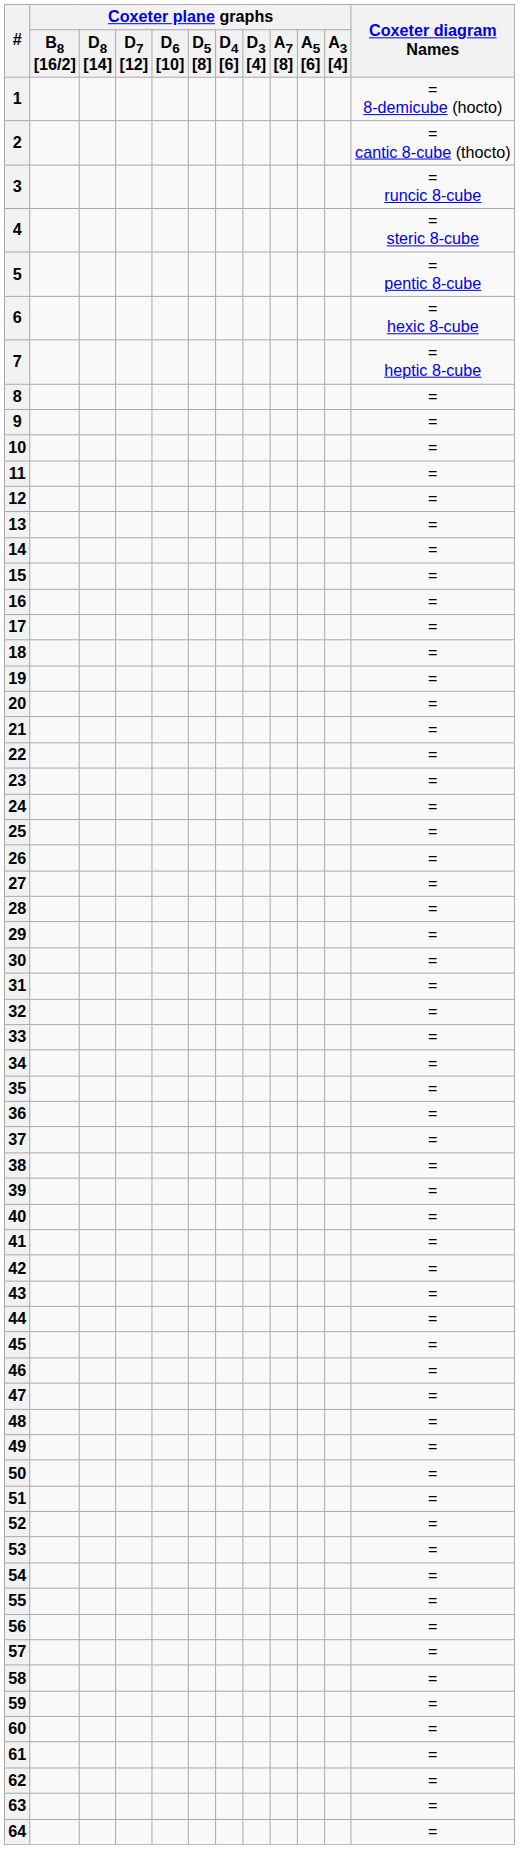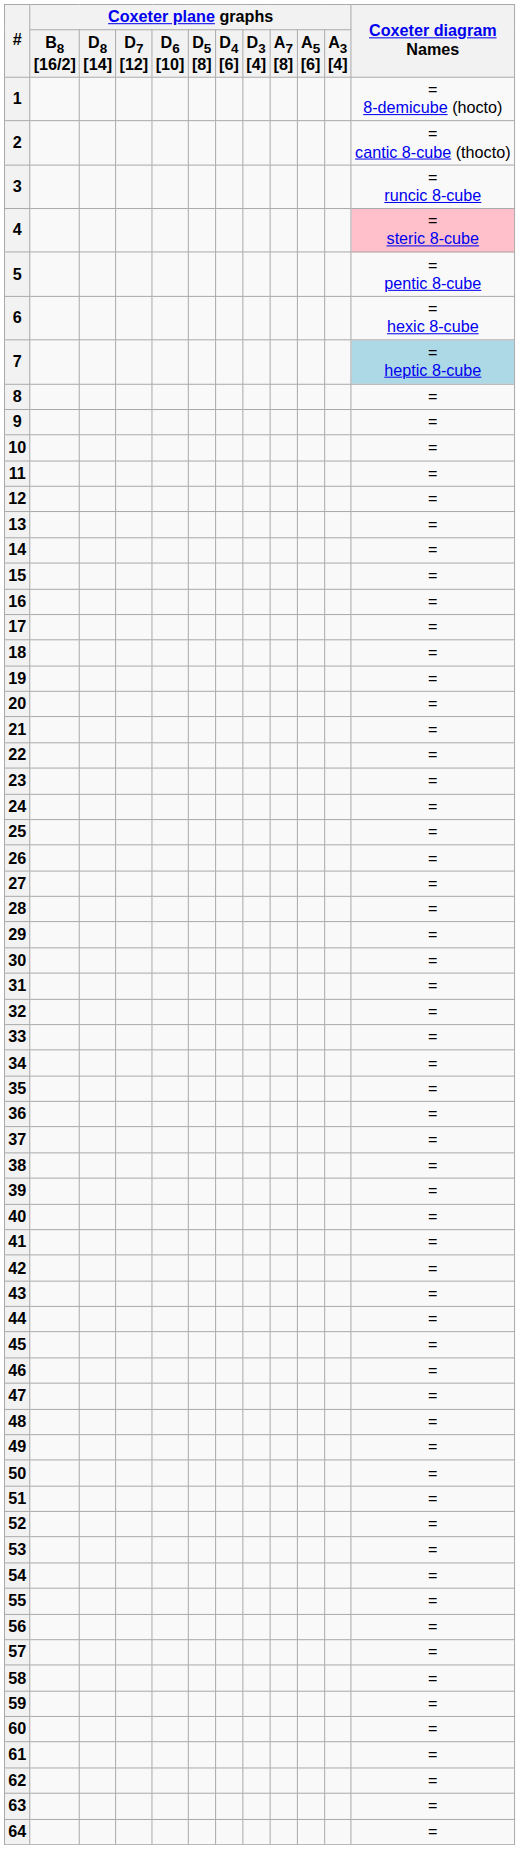(433, 230) no background -> (433, 230) pink background
(433, 361) no background -> (433, 361) lightblue background
